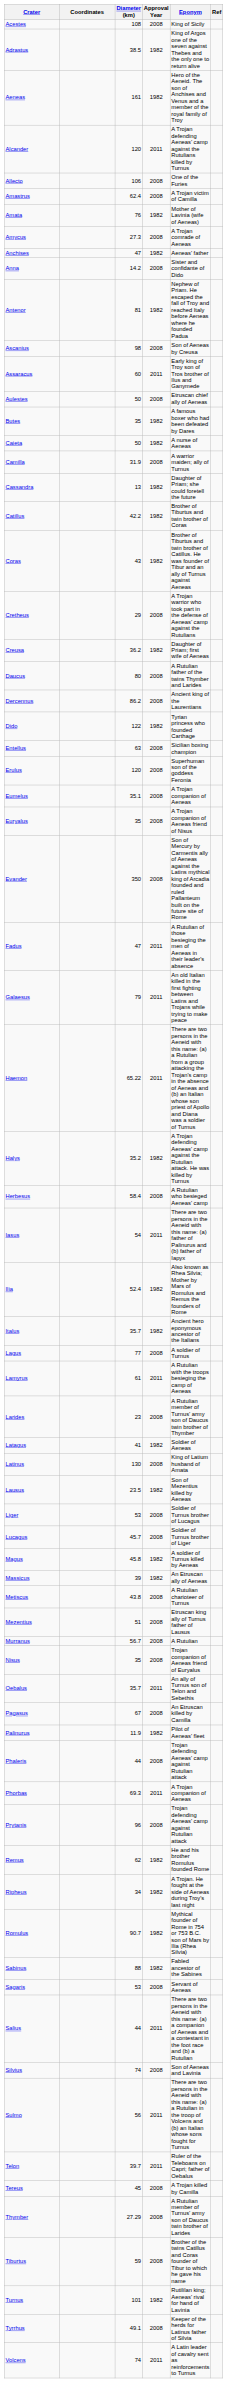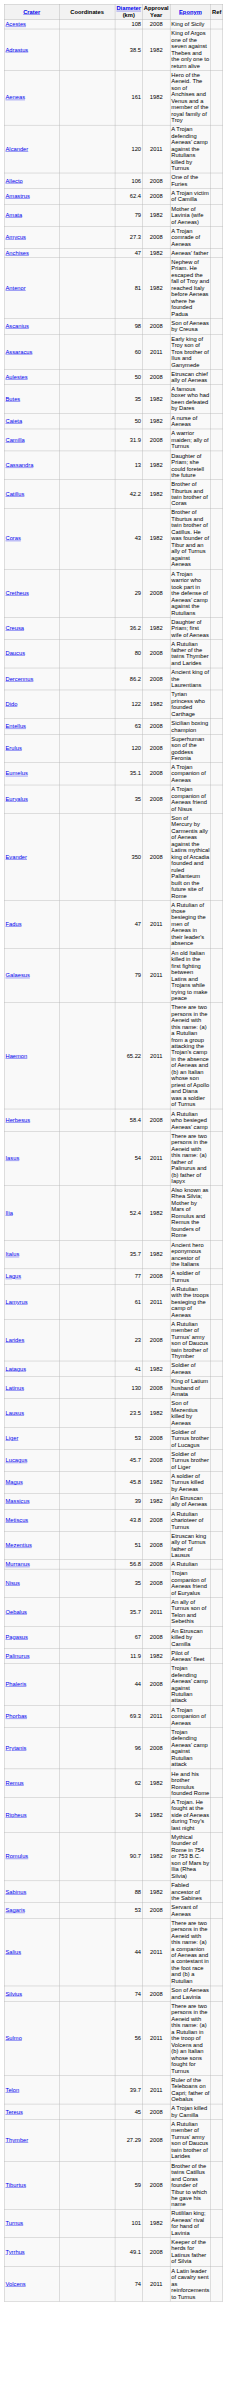(138, 215) 76 -> (138, 215) 79
- row: (12, 268)
- row: (13, 1158)
(135, 1641) 56.7 -> (135, 1564) 56.8
